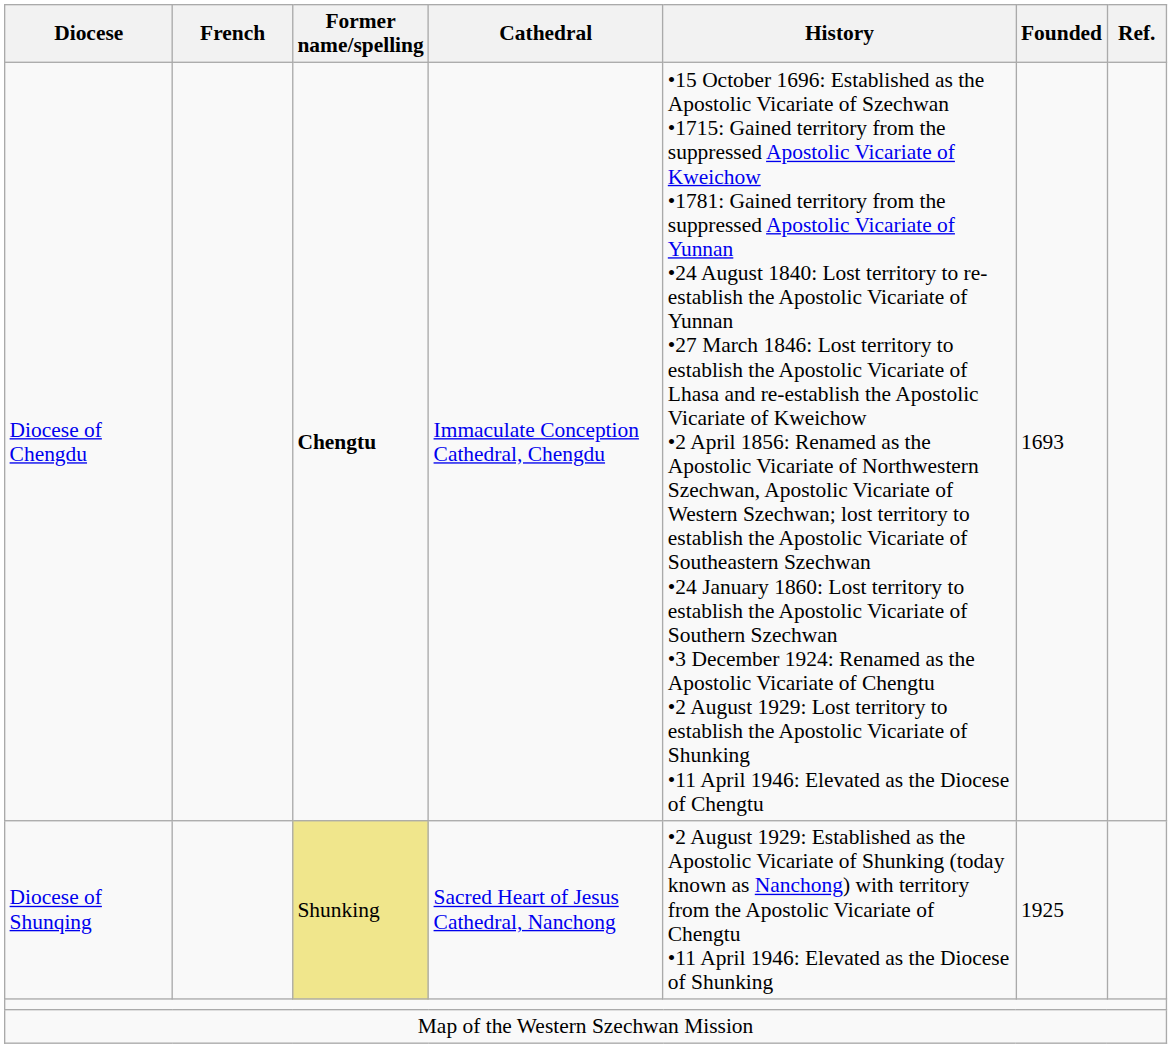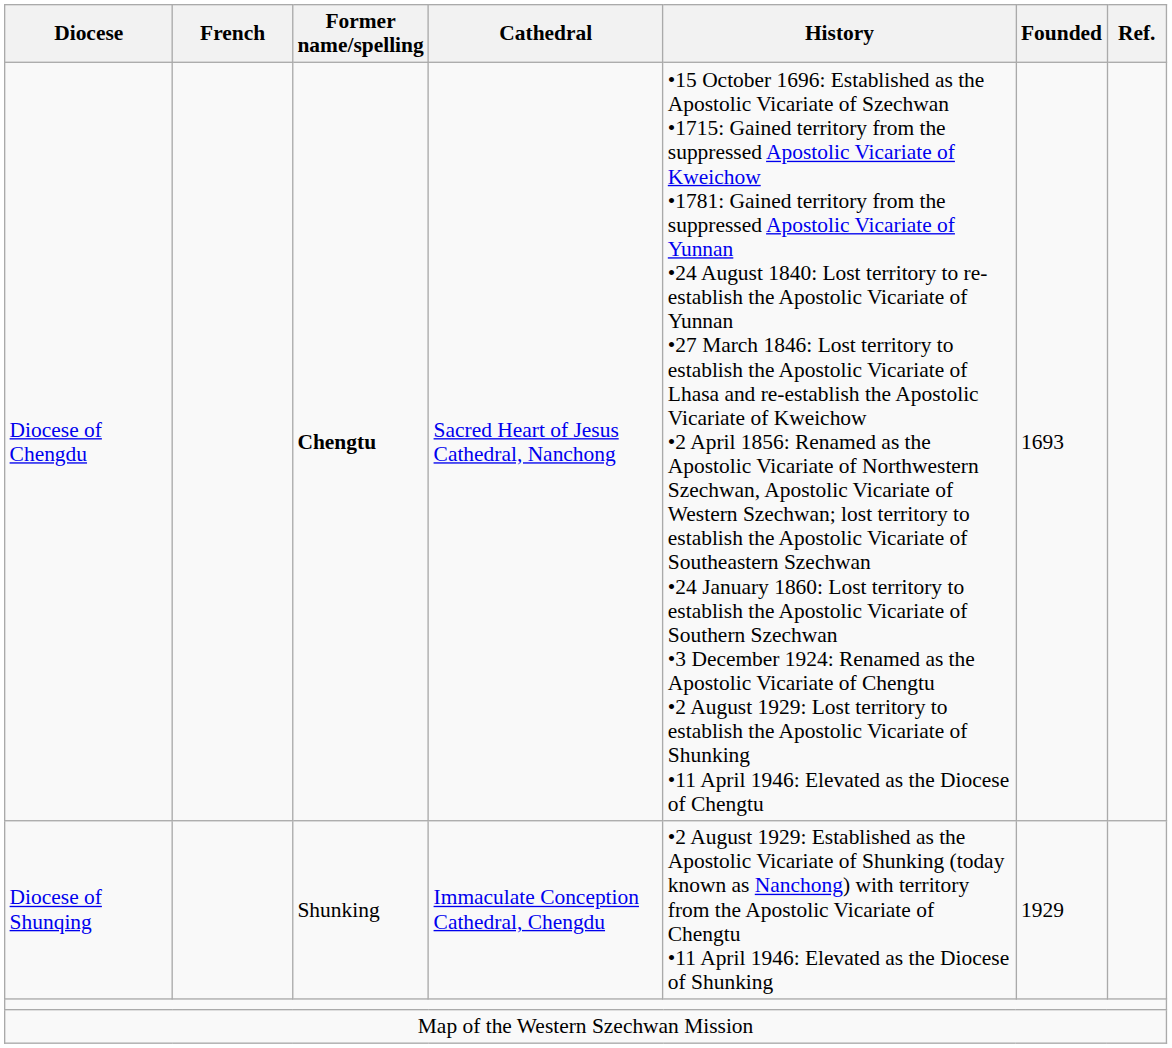(536, 441) Immaculate Conception Cathedral, Chengdu -> (526, 441) Sacred Heart of Jesus Cathedral, Nanchong
(339, 909) khaki background -> (339, 909) no background
(526, 909) Sacred Heart of Jesus Cathedral, Nanchong -> (536, 909) Immaculate Conception Cathedral, Chengdu
(1042, 909) 1925 -> (1042, 909) 1929
